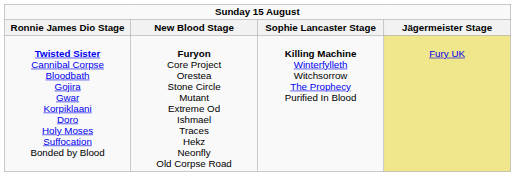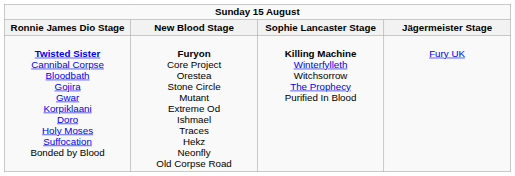(447, 54) khaki background -> (447, 54) no background
